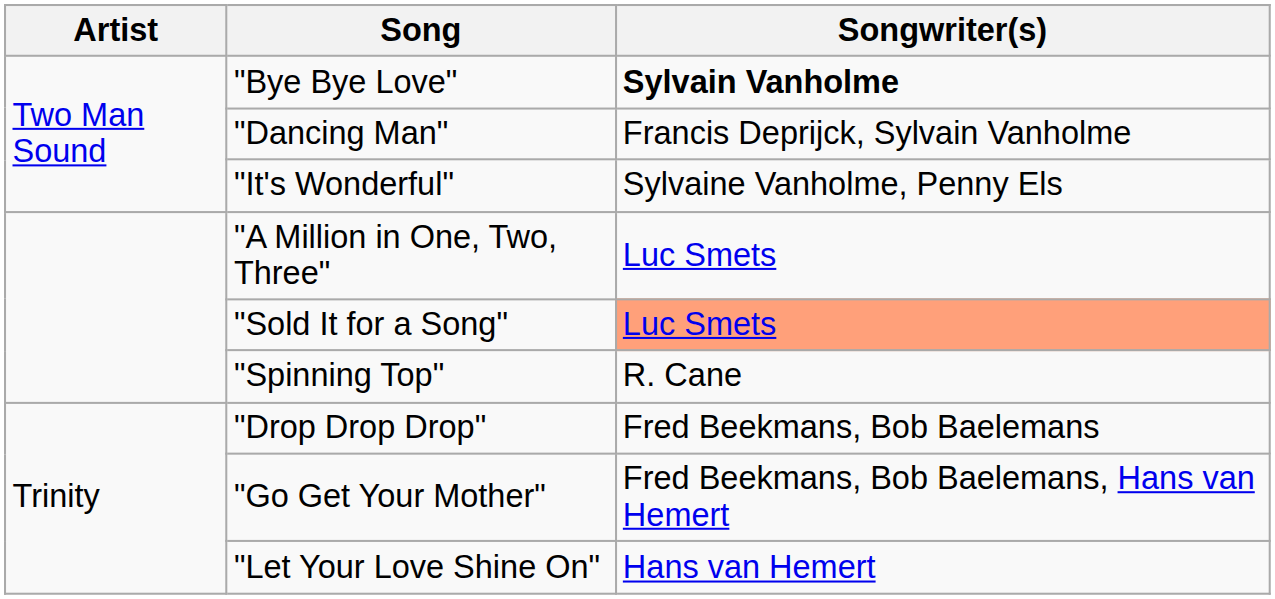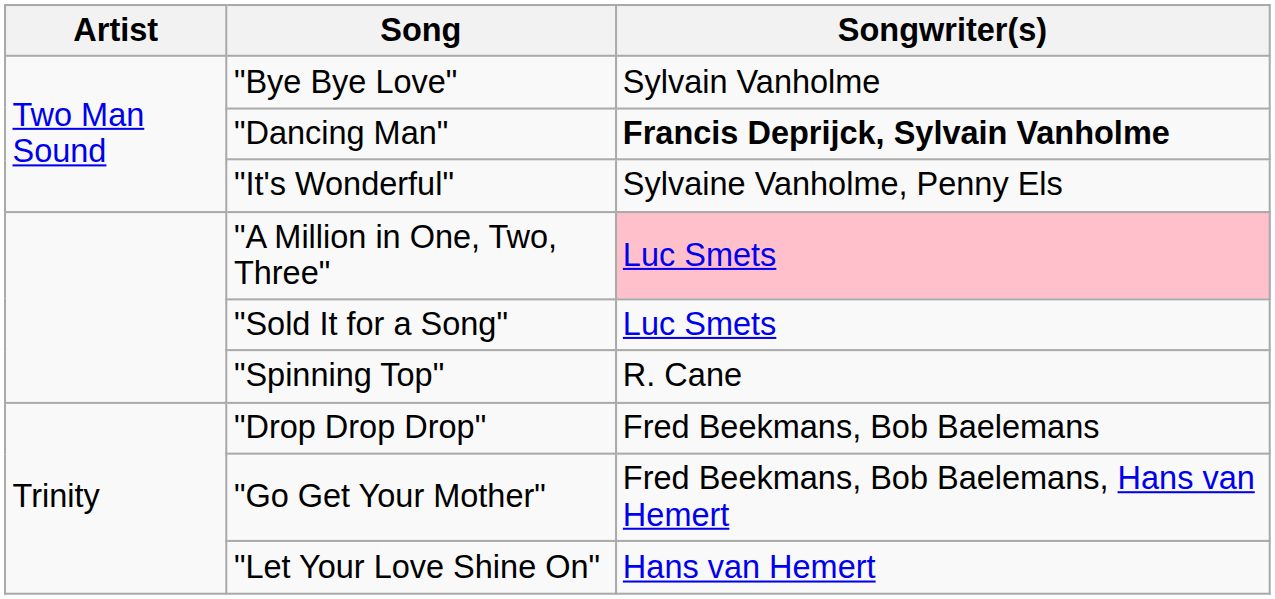(761, 81) bold -> (752, 81) normal
(877, 133) normal -> (896, 133) bold
(700, 254) no background -> (700, 254) pink background
(700, 324) lightsalmon background -> (700, 324) no background
